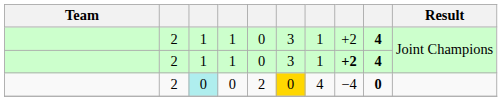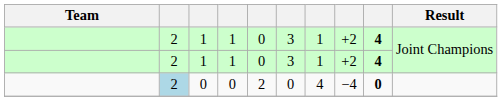(349, 61) bold -> (349, 61) normal
(174, 84) no background -> (174, 84) lightblue background
(203, 84) paleturquoise background -> (203, 84) no background
(291, 84) gold background -> (291, 84) no background
